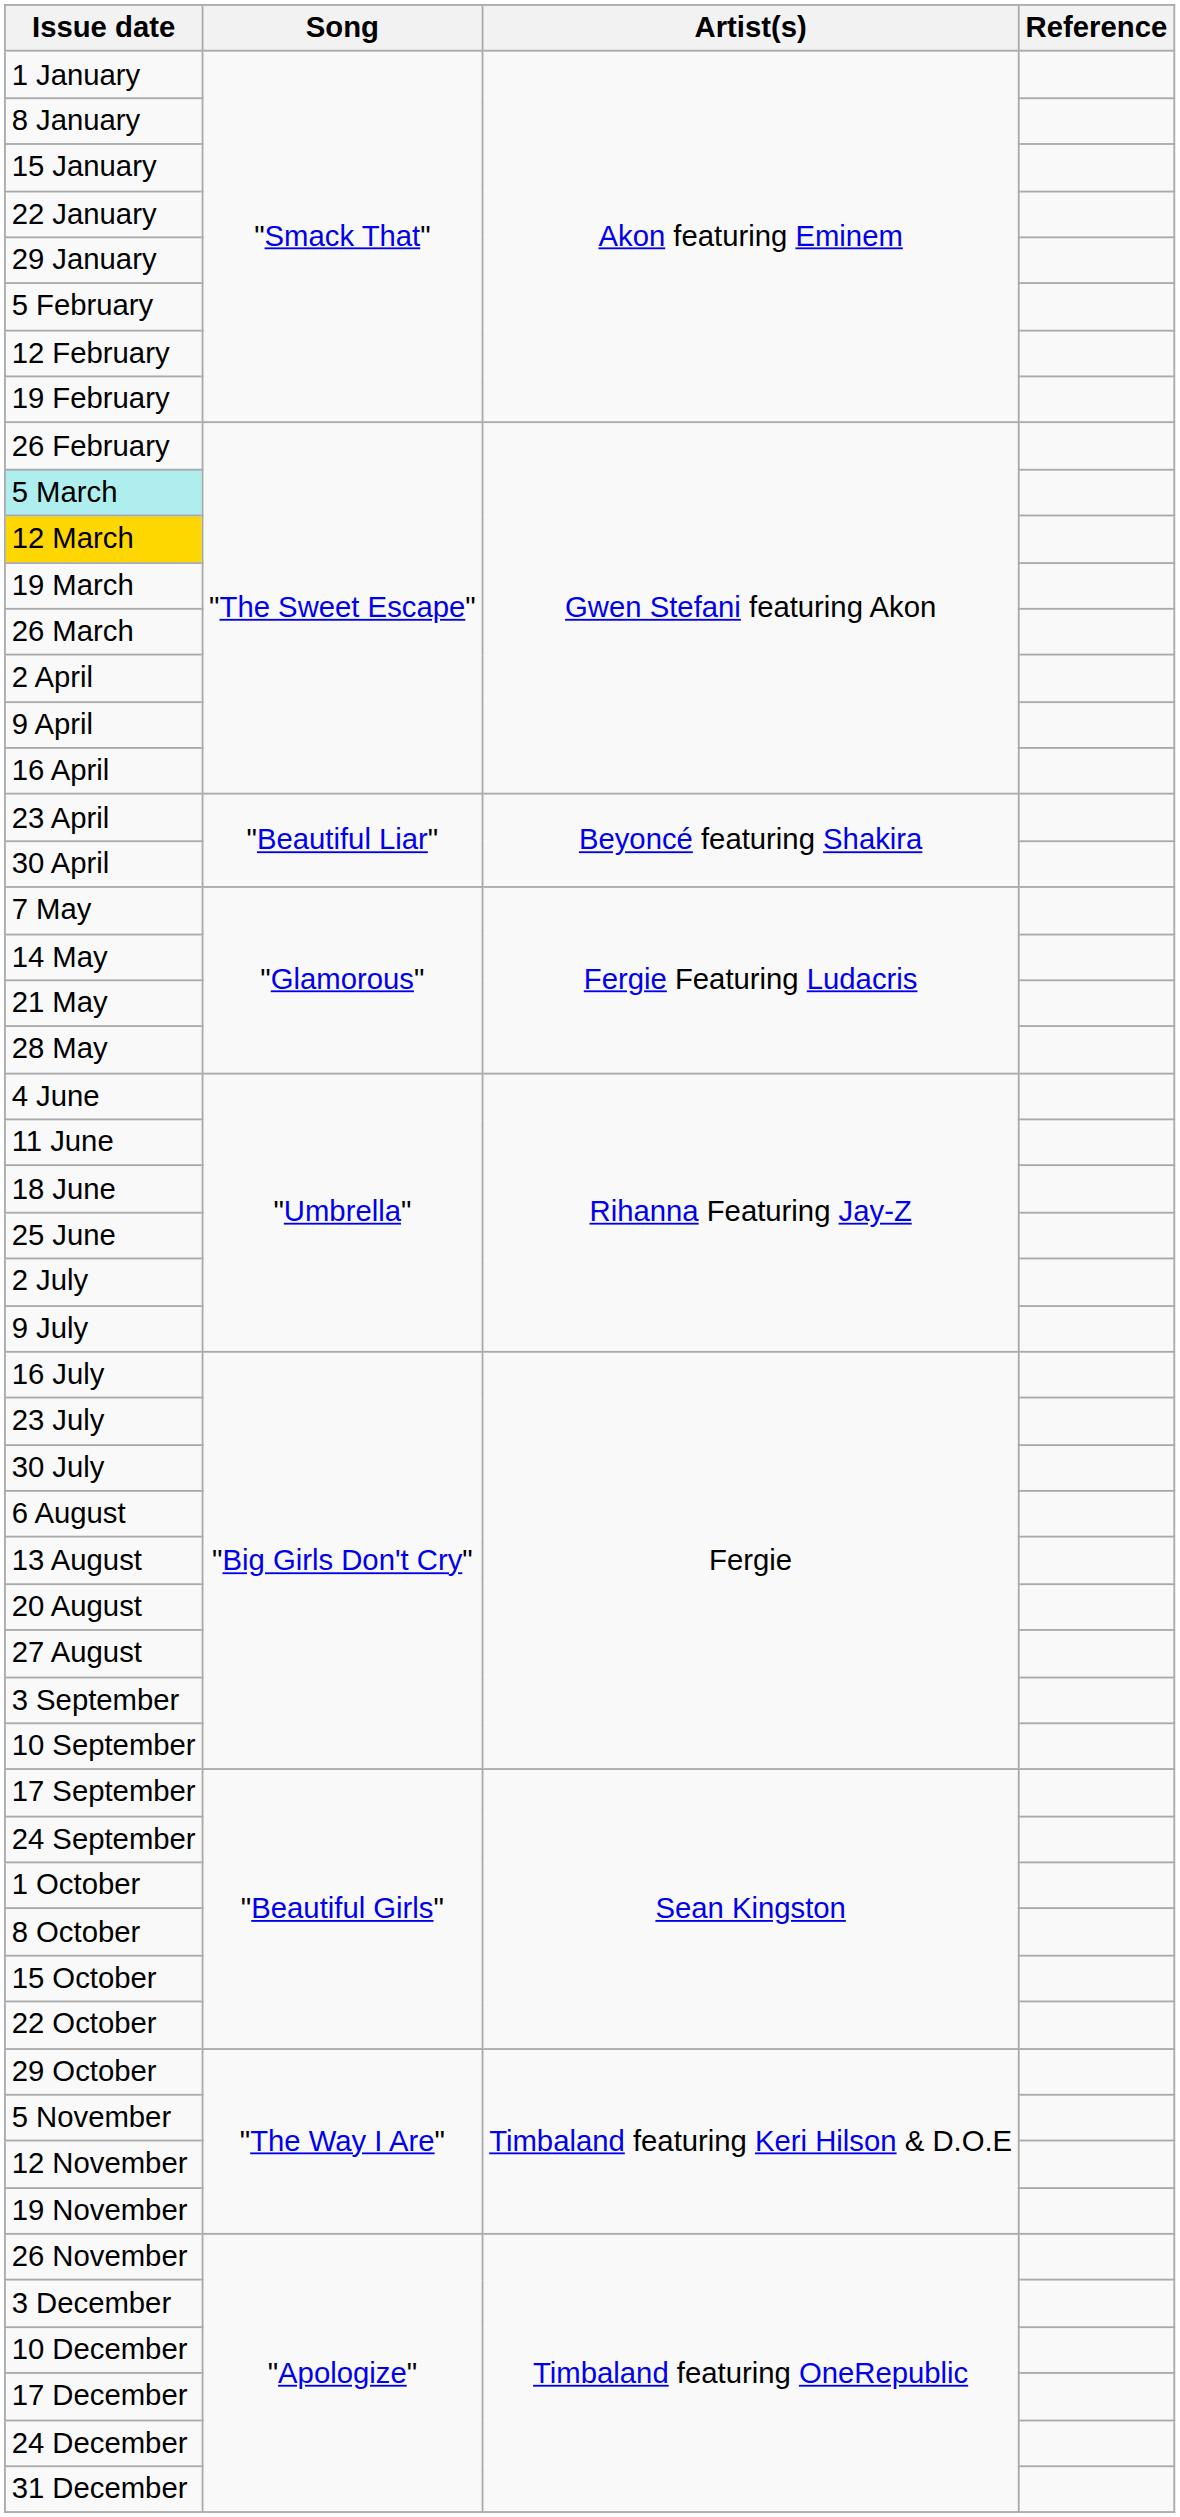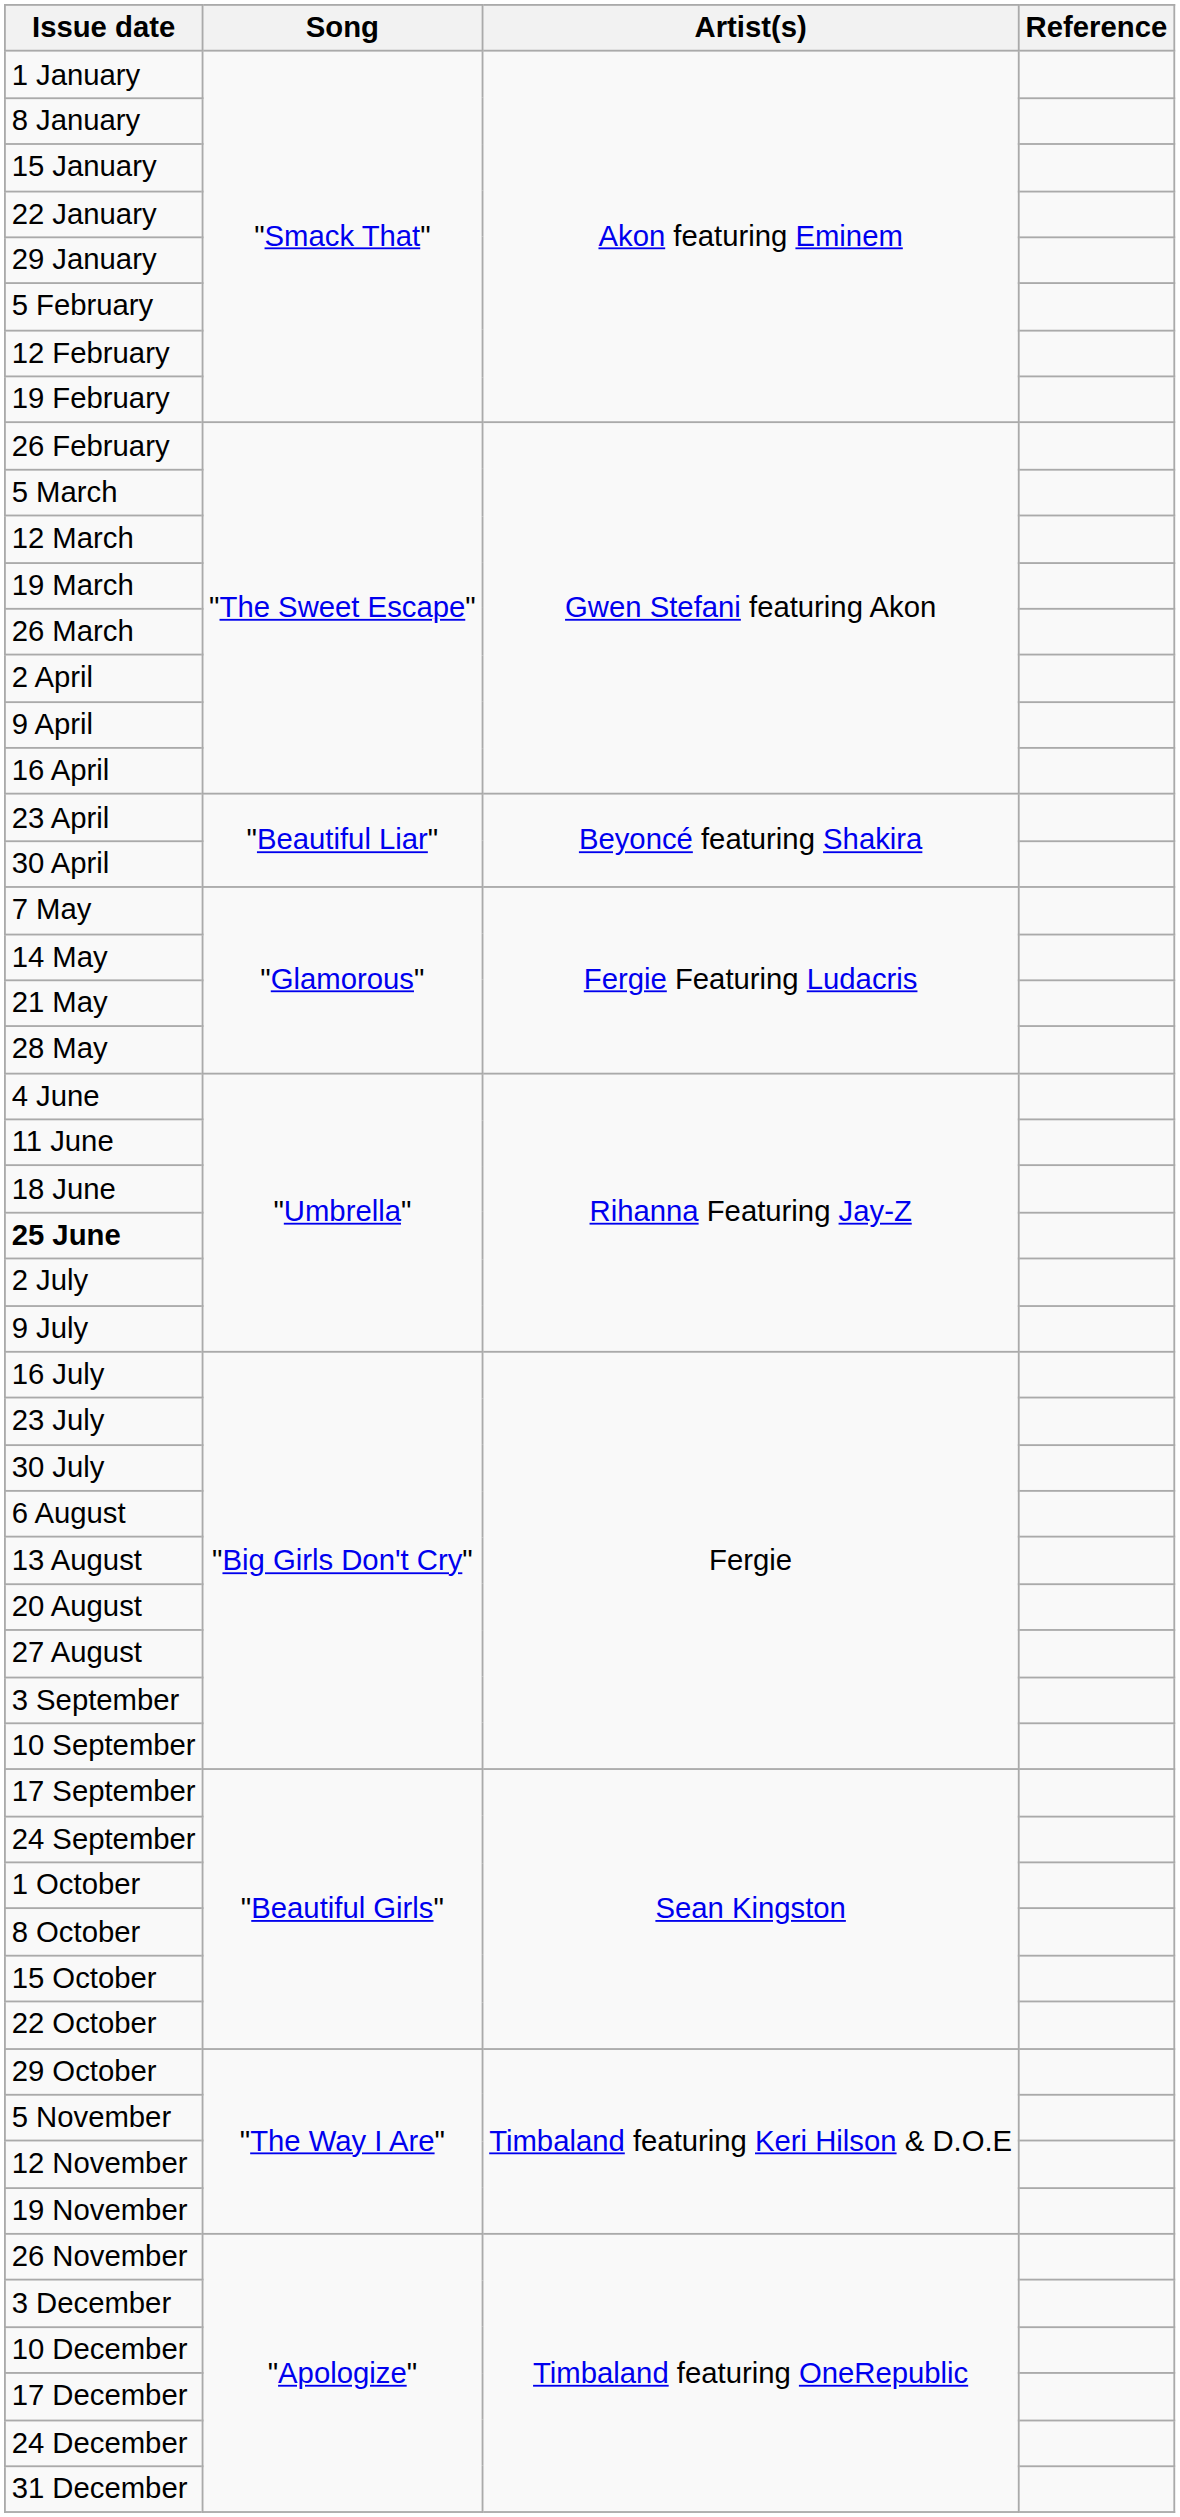(65, 492) paleturquoise background -> (65, 492) no background
(73, 538) gold background -> (73, 538) no background
(64, 1235) normal -> (66, 1235) bold
